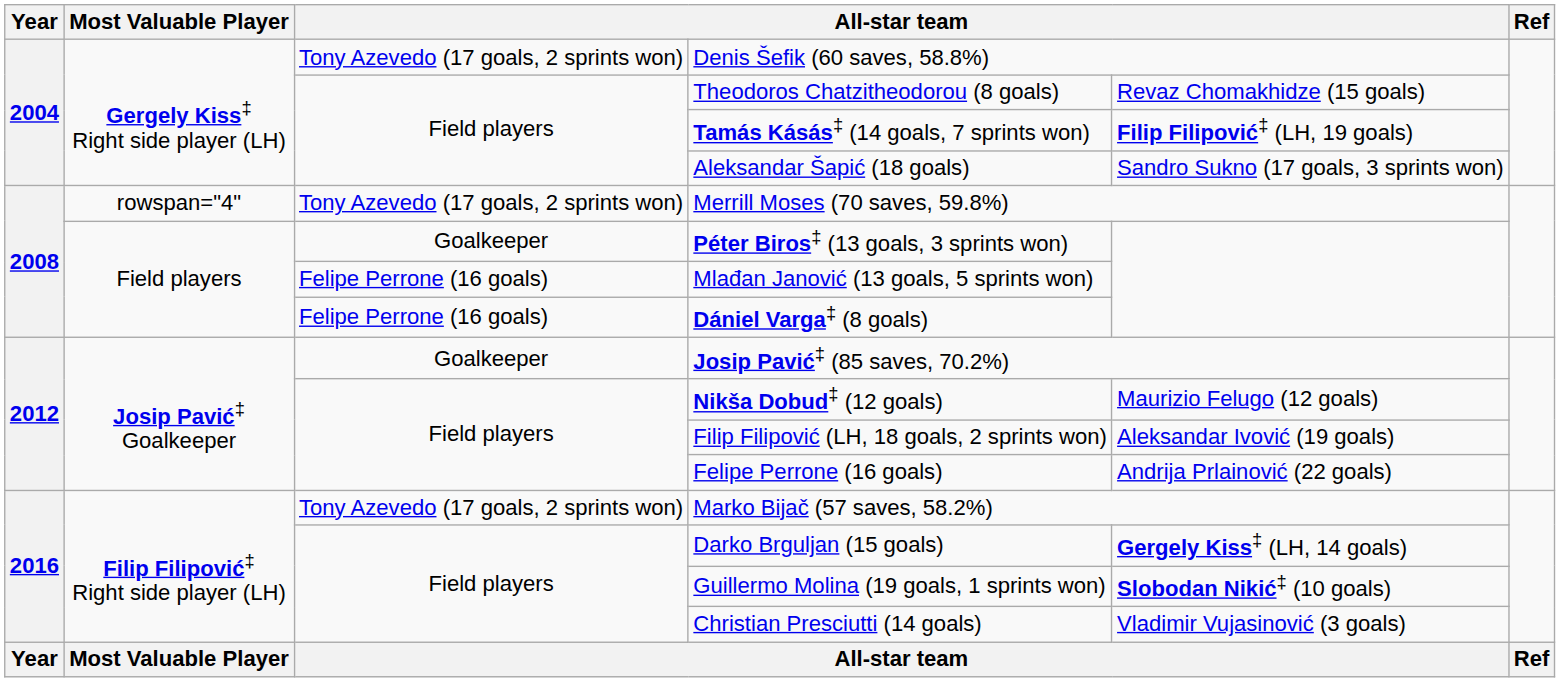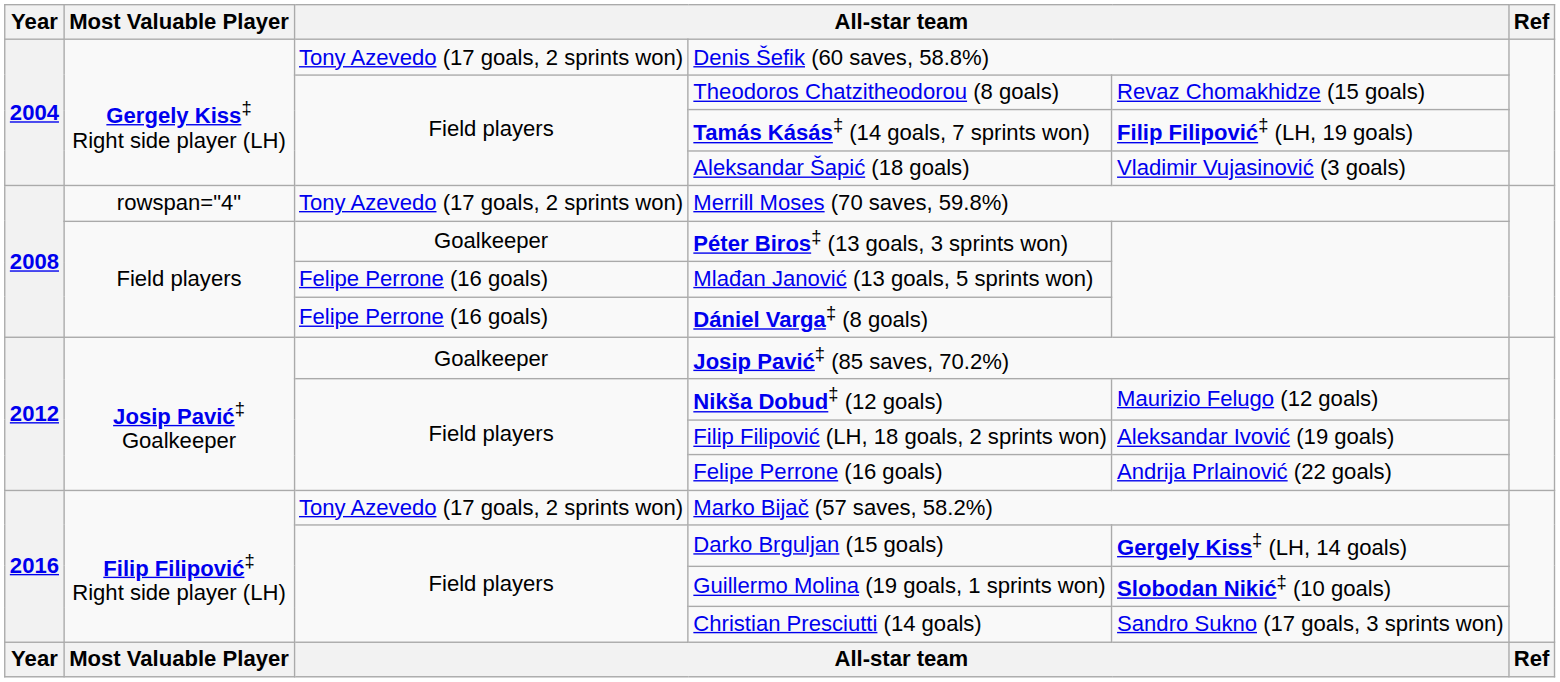(1310, 168) Sandro Sukno (17 goals, 3 sprints won) -> (1261, 168) Vladimir Vujasinović (3 goals)
(1261, 624) Vladimir Vujasinović (3 goals) -> (1310, 624) Sandro Sukno (17 goals, 3 sprints won)
